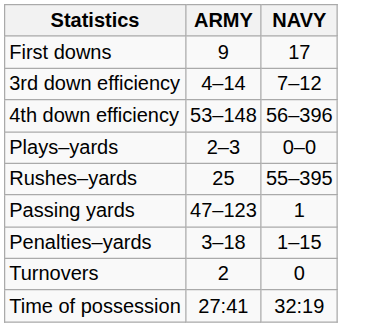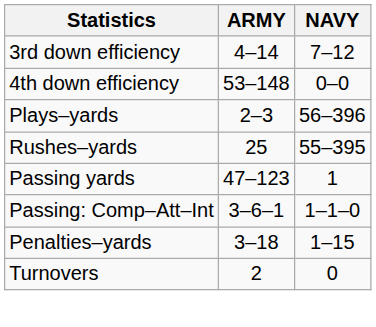- row: (60, 52)
(299, 115) 56–396 -> (332, 83) 0–0
(299, 147) 0–0 -> (332, 115) 56–396
+ row: (112, 210)
- row: (95, 305)
